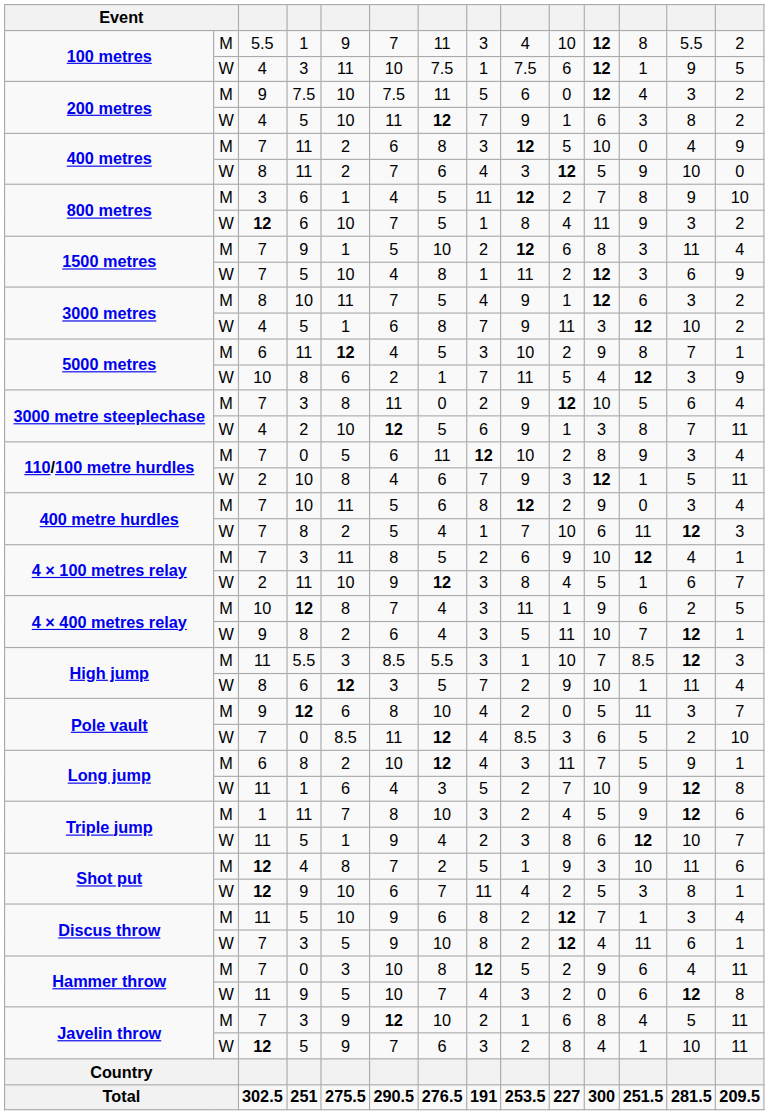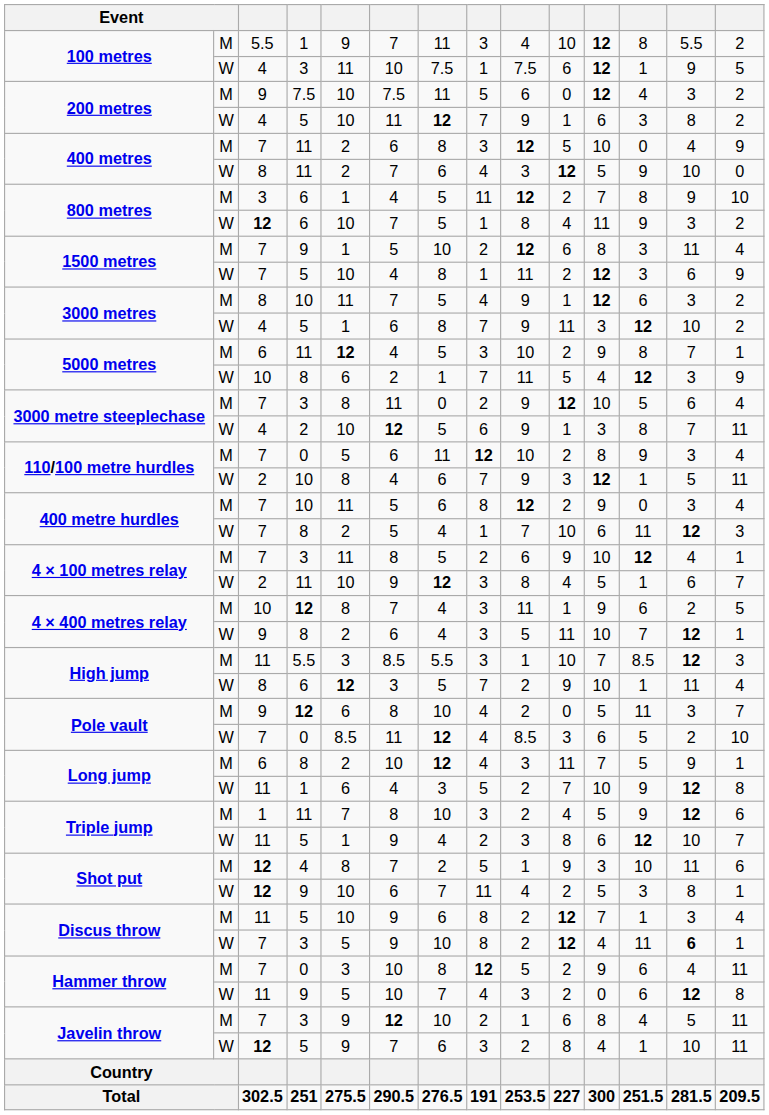(691, 943) normal -> (691, 943) bold
